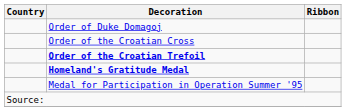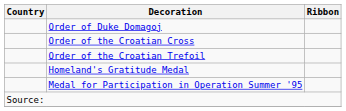(127, 56) bold -> (127, 56) normal
(119, 70) bold -> (119, 70) normal
